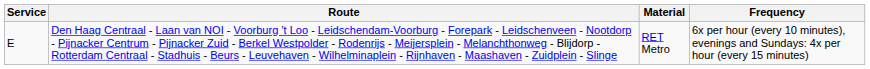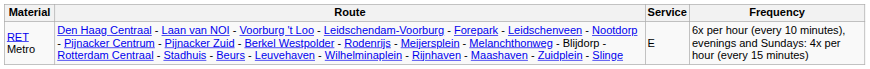columns swapped: (27, 13) <-> (664, 13)
